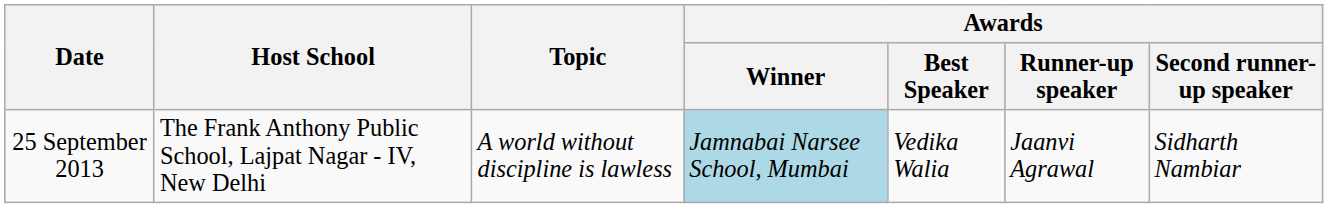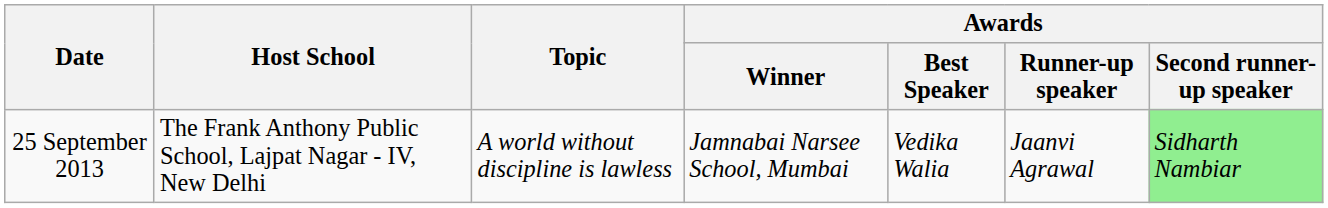(775, 155) lightblue background -> (775, 155) no background
(1198, 155) no background -> (1198, 155) lightgreen background
